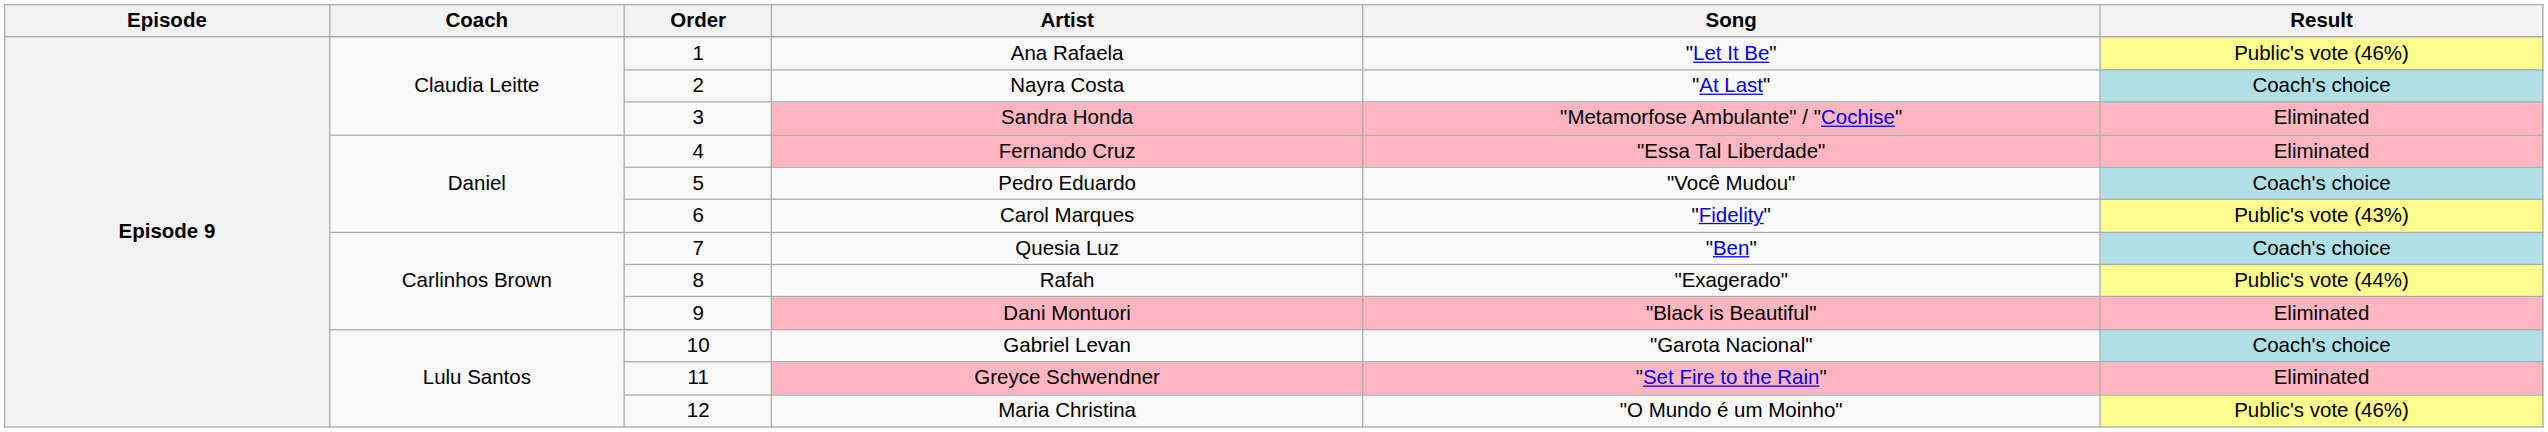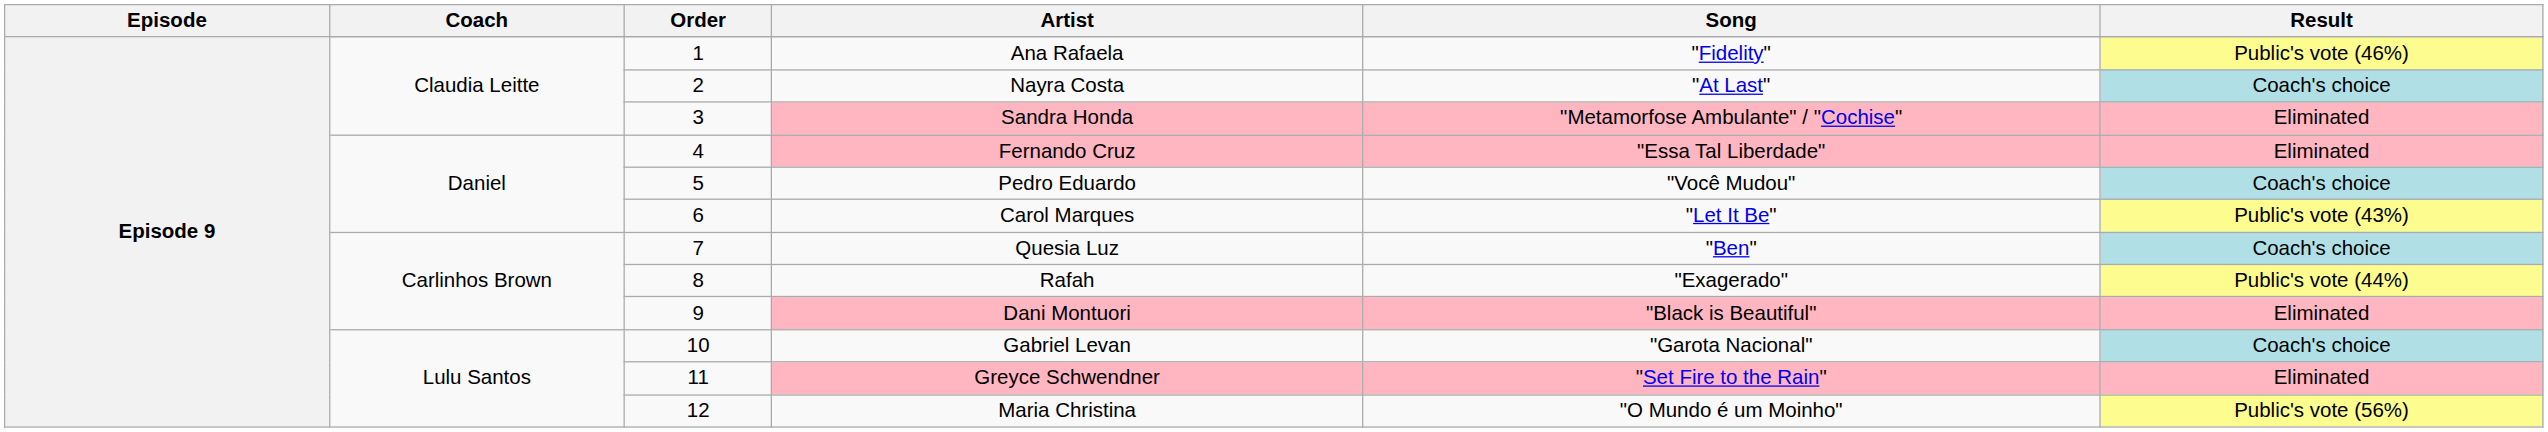(1731, 53) "Let It Be" -> (1731, 53) "Fidelity"
(1731, 215) "Fidelity" -> (1731, 215) "Let It Be"
(2321, 410) Public's vote (46%) -> (2321, 410) Public's vote (56%)
